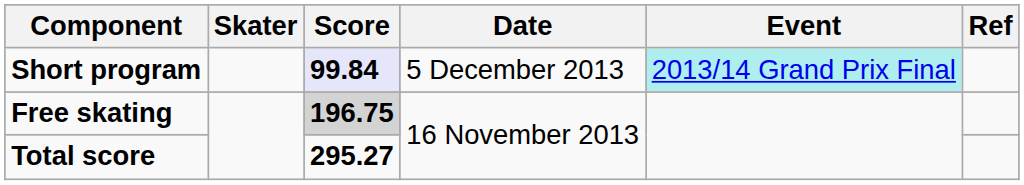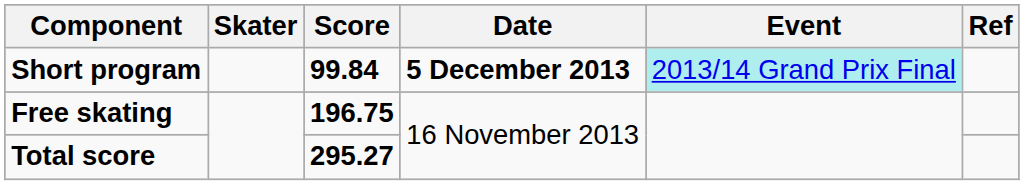(344, 69) lavender background -> (344, 69) no background
(515, 69) normal -> (518, 69) bold
(352, 112) lightgrey background -> (352, 112) no background
